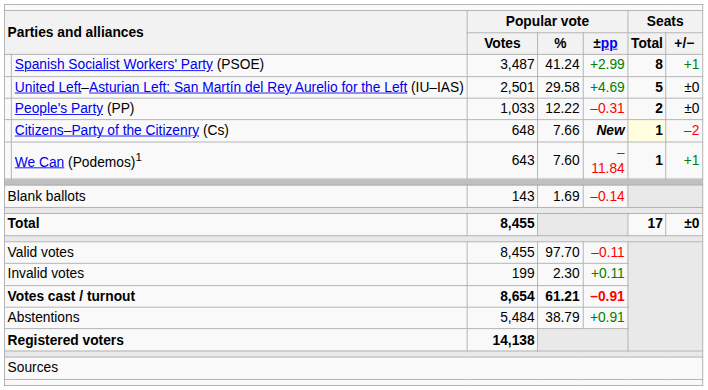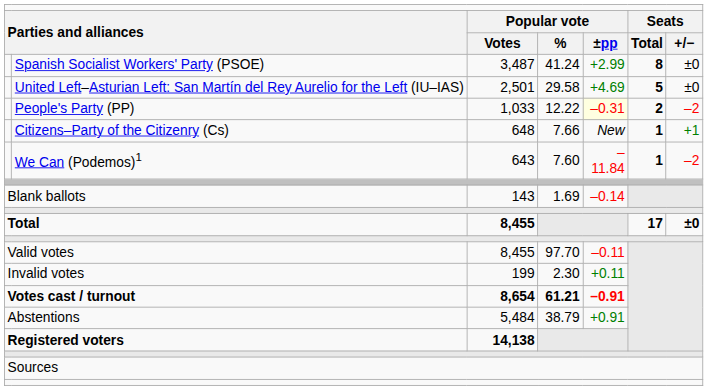(692, 65) +1 -> (692, 65) ±0
(607, 109) no background -> (607, 109) lightyellow background
(692, 109) ±0 -> (692, 109) –2
(611, 130) bold -> (611, 130) normal
(659, 130) lightyellow background -> (659, 130) no background
(692, 130) –2 -> (692, 130) +1
(692, 160) +1 -> (692, 160) –2
